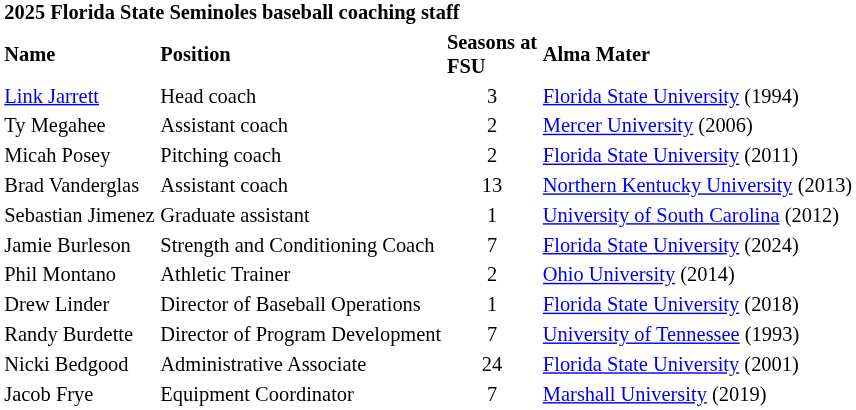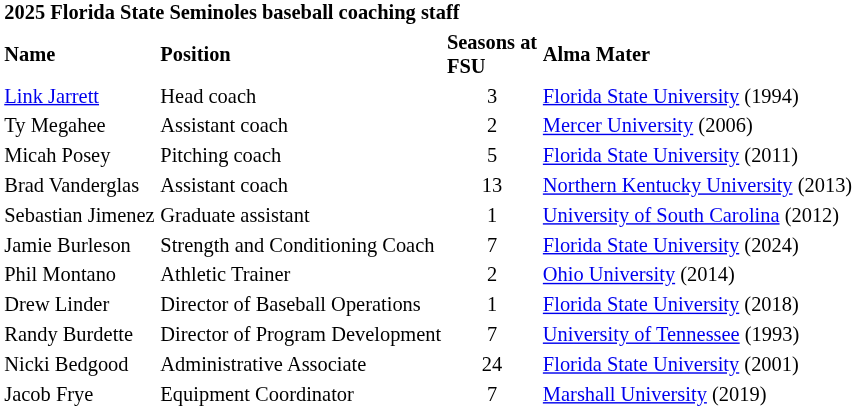(492, 155) 2 -> (492, 155) 5
